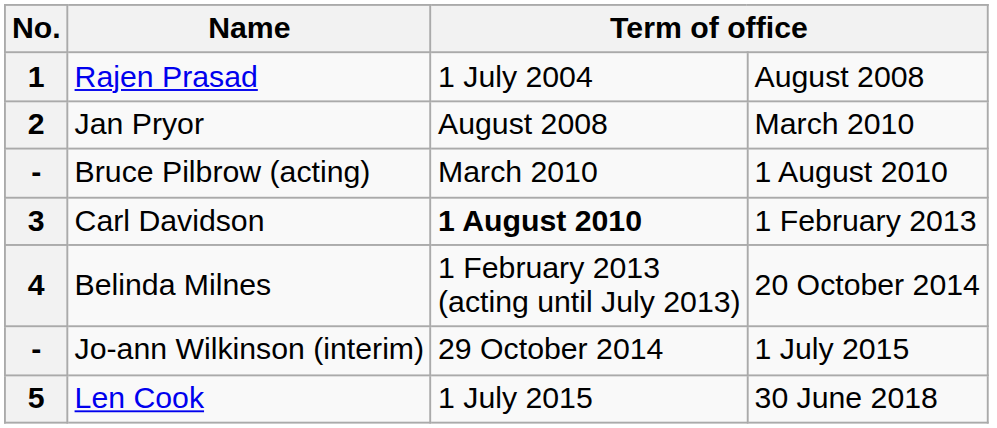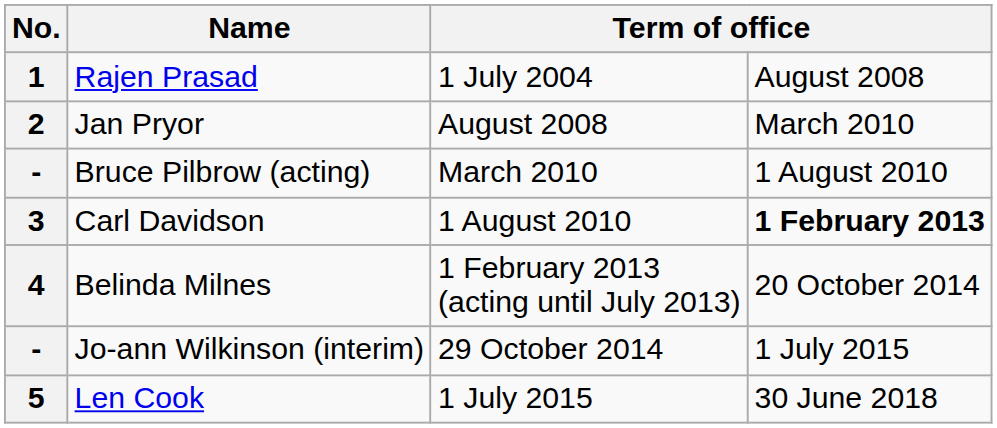(540, 220) bold -> (535, 220) normal
(866, 220) normal -> (870, 220) bold
